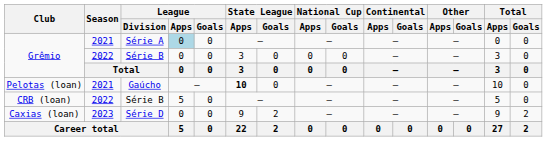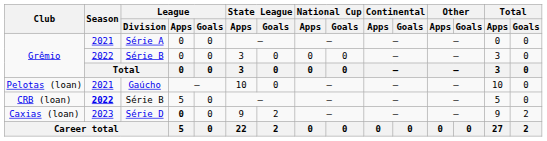(181, 41) lightblue background -> (181, 41) no background
(241, 85) bold -> (241, 85) normal
(103, 99) normal -> (103, 99) bold
(181, 114) normal -> (181, 114) bold
